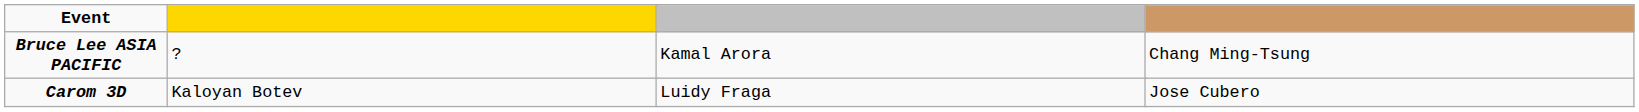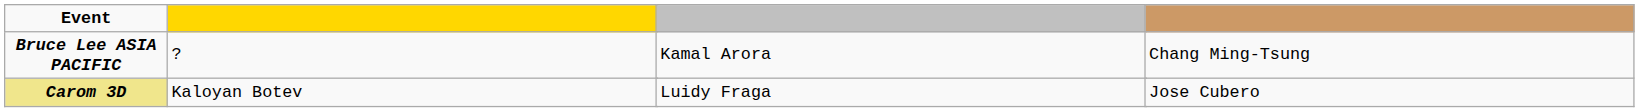(86, 92) no background -> (86, 92) khaki background
